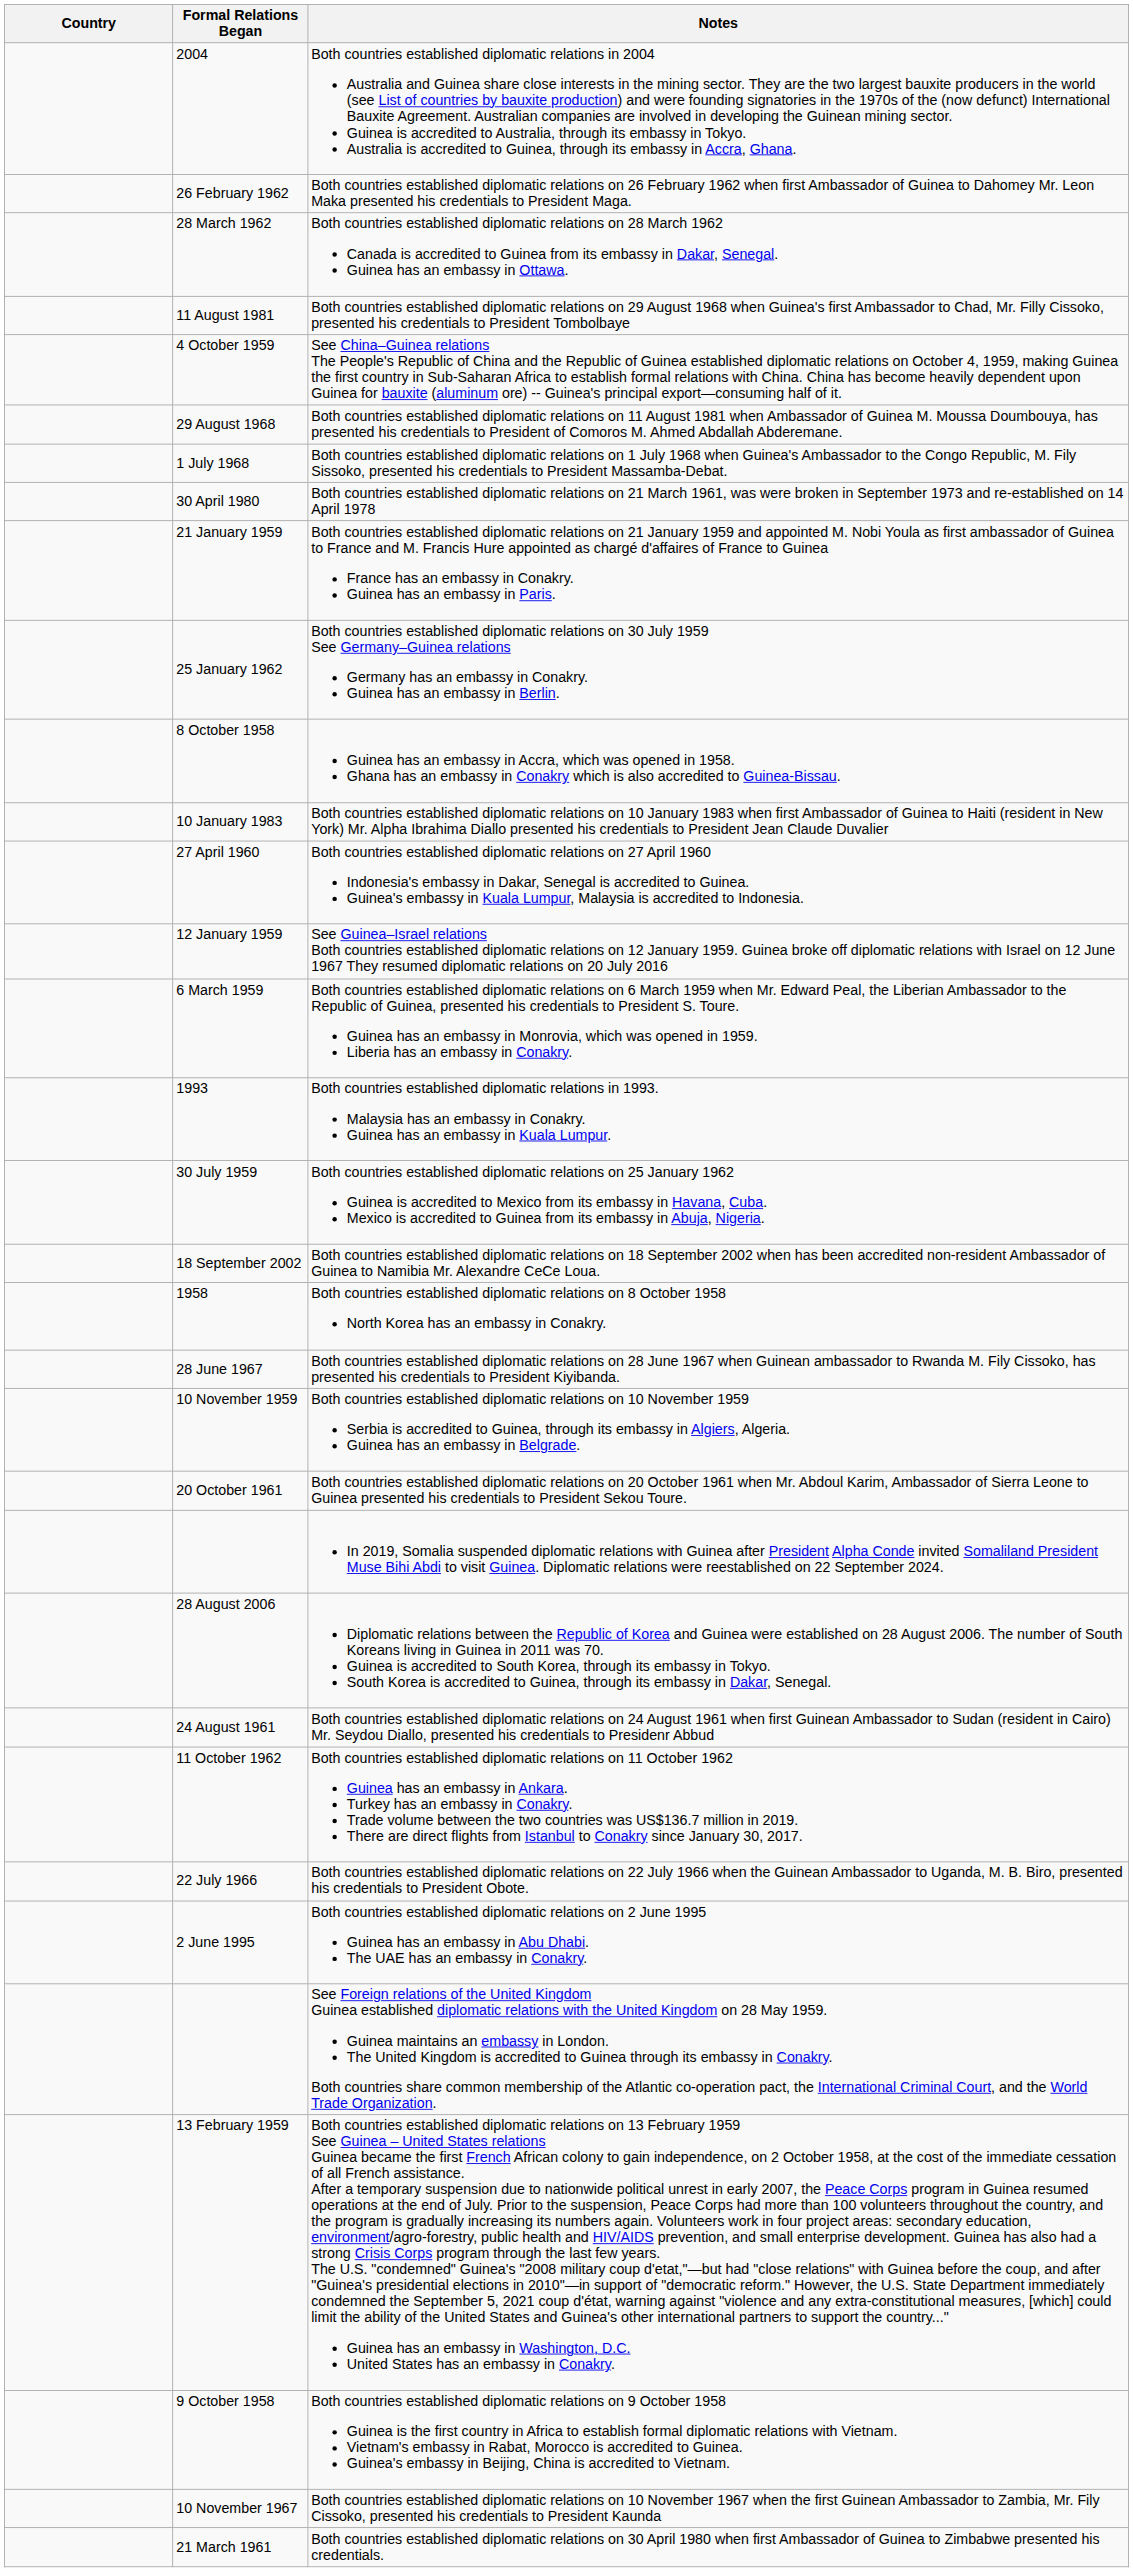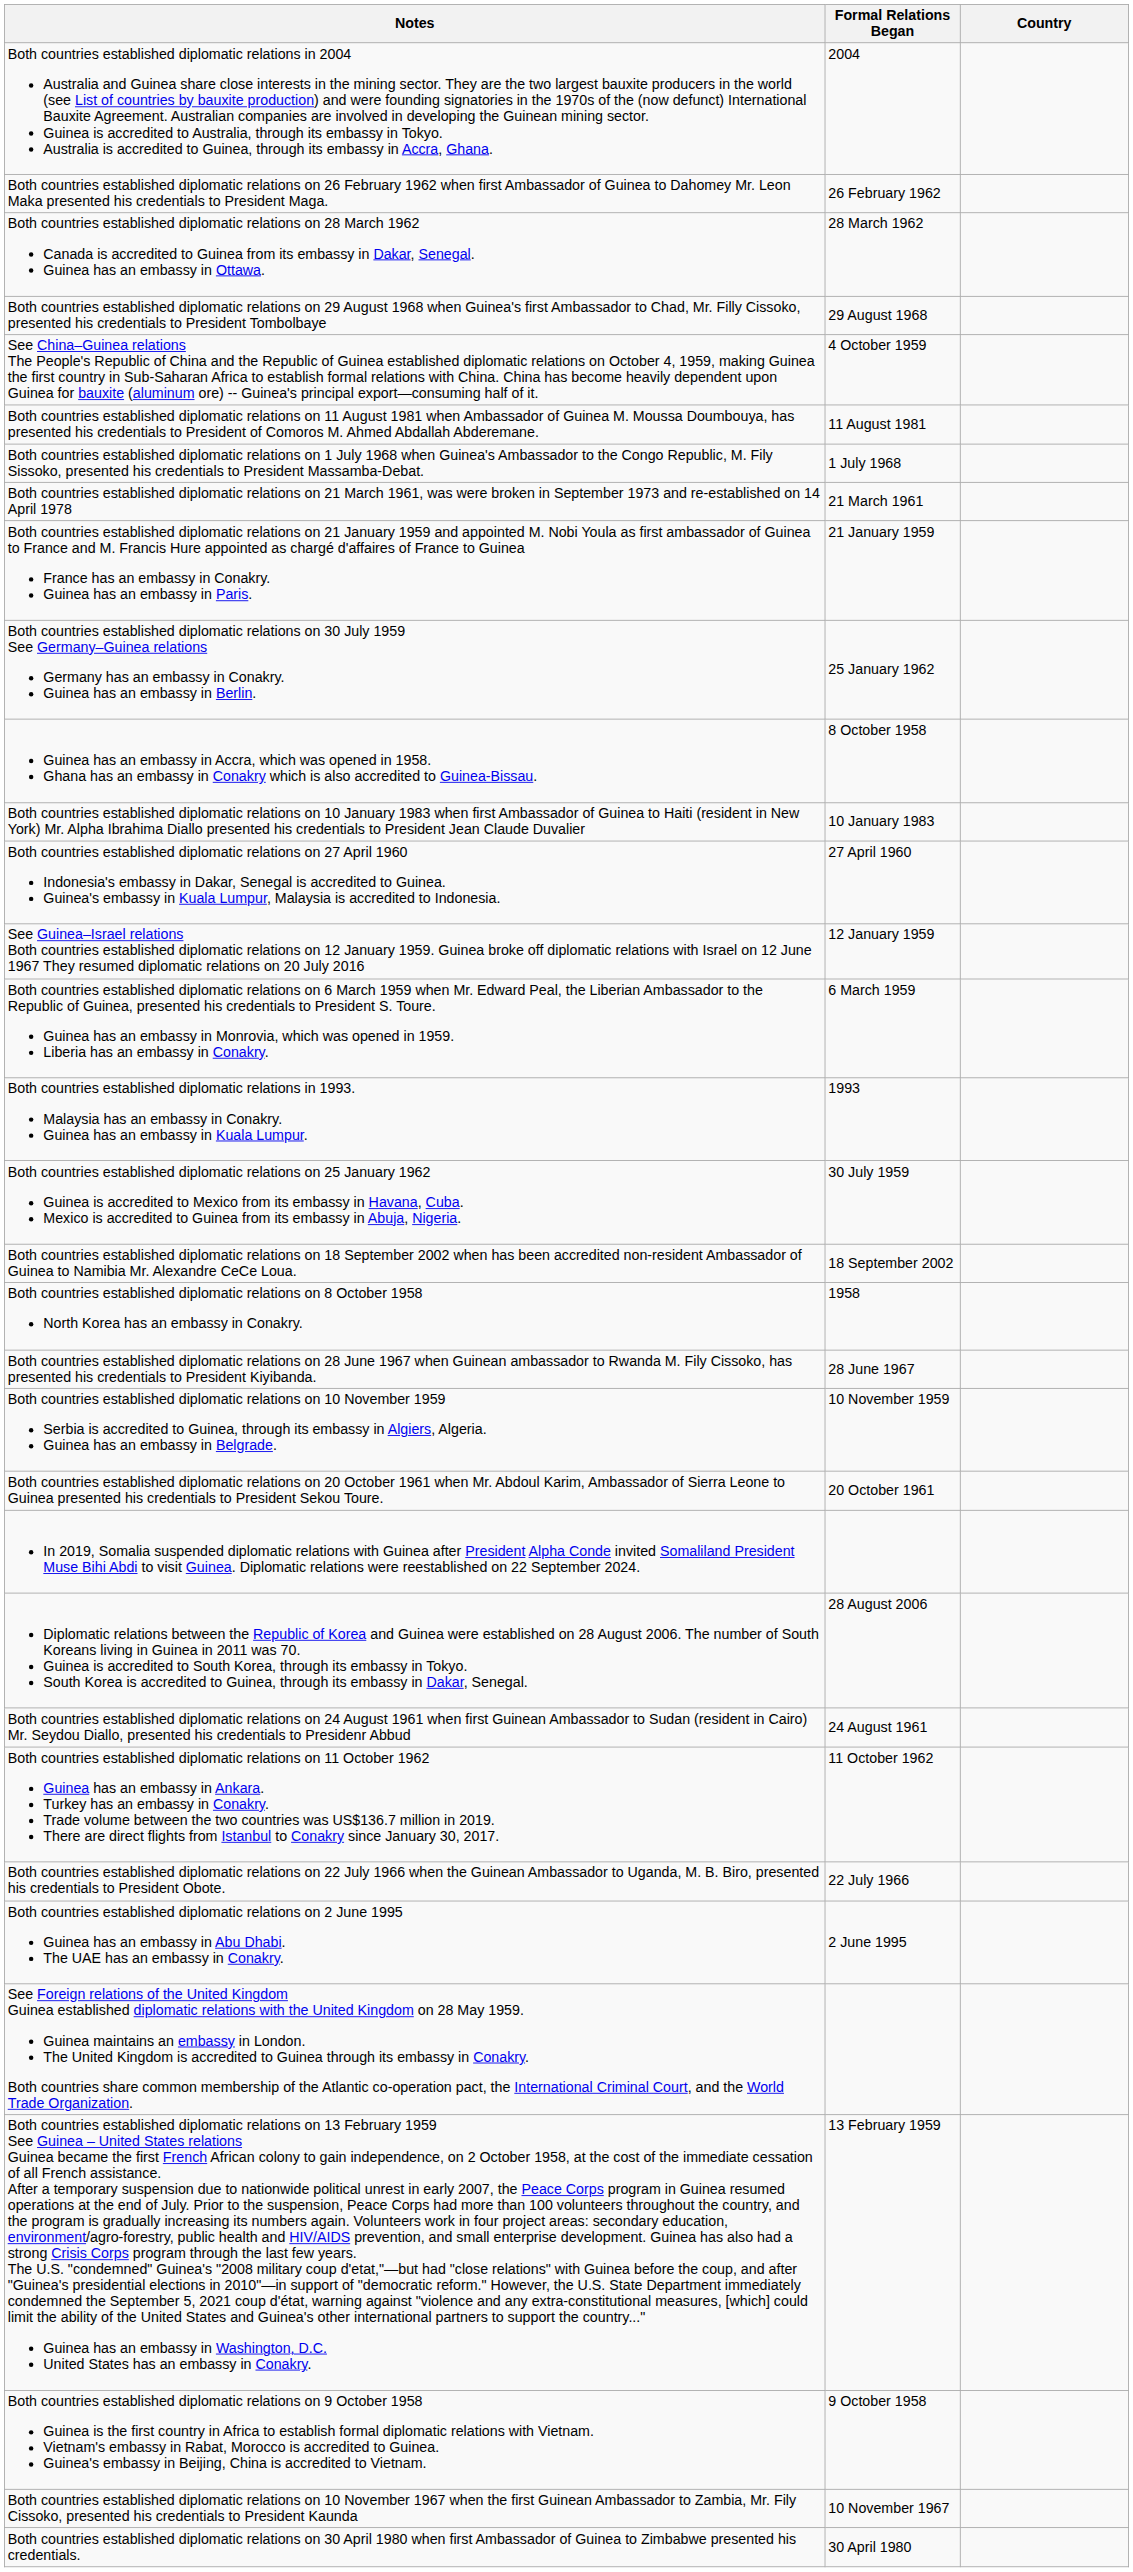columns swapped: (89, 23) <-> (718, 23)
(225, 315) 11 August 1981 -> (878, 315) 29 August 1968
(226, 424) 29 August 1968 -> (877, 424) 11 August 1981
(218, 501) 30 April 1980 -> (876, 501) 21 March 1961
(224, 2547) 21 March 1961 -> (870, 2547) 30 April 1980
